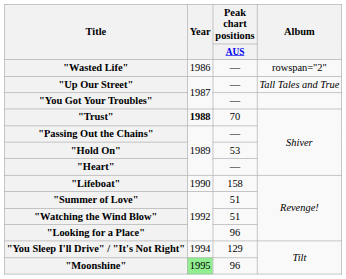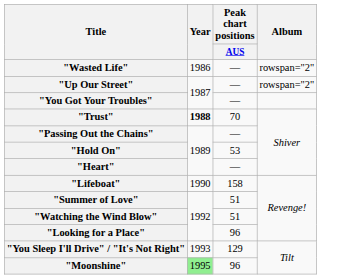(299, 84) Tall Tales and True -> (287, 84) rowspan="2"
(200, 249) 1994 -> (200, 249) 1993
